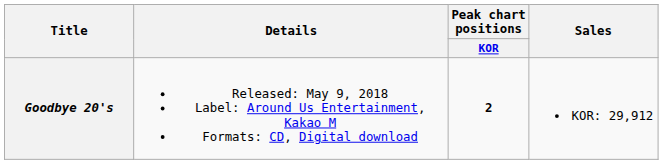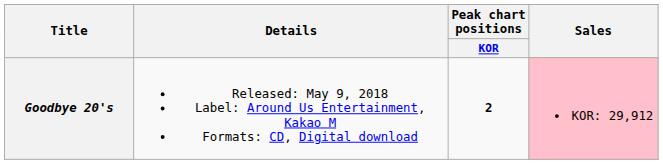(593, 116) no background -> (593, 116) pink background
